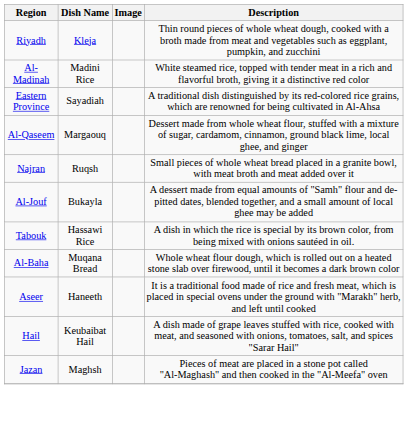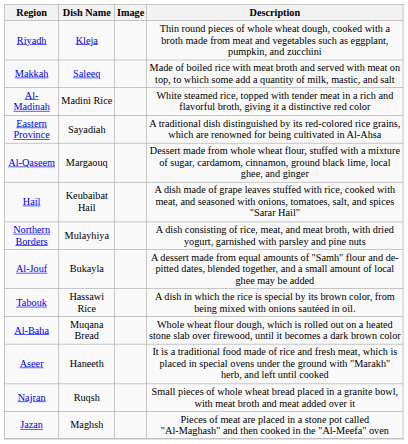+ row: (32, 73)
rows swapped: (31, 336) <-> (31, 168)
+ row: (32, 235)
